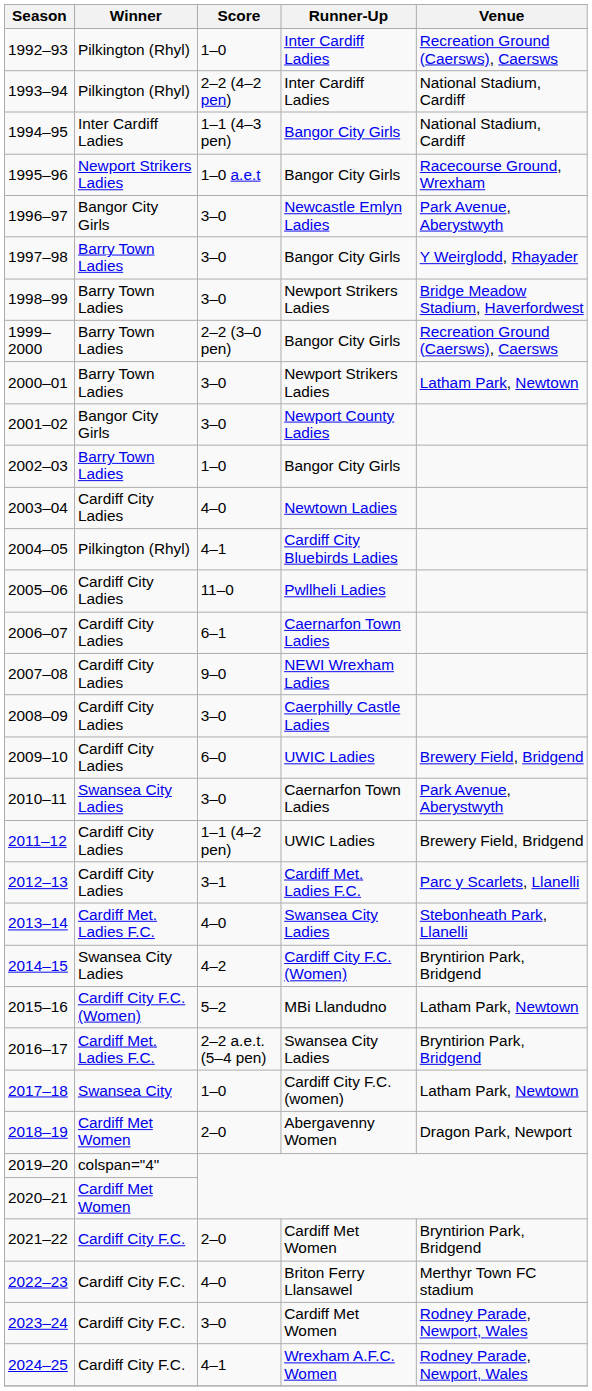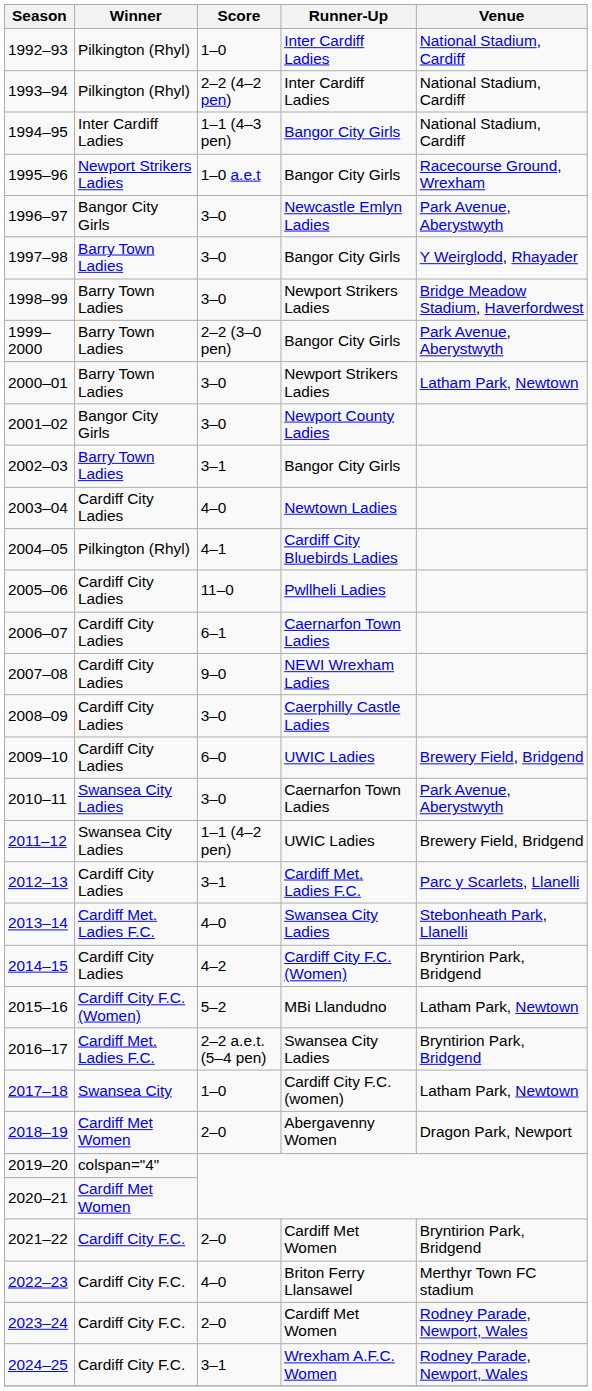(489, 49) Recreation Ground (Caersws), Caersws -> (480, 49) National Stadium, Cardiff
(489, 341) Recreation Ground (Caersws), Caersws -> (465, 341) Park Avenue, Aberystwyth
(213, 466) 1–0 -> (213, 466) 3–1
(116, 840) Cardiff City Ladies -> (125, 840) Swansea City Ladies
(125, 965) Swansea City Ladies -> (116, 965) Cardiff City Ladies
(213, 1323) 3–0 -> (213, 1323) 2–0
(213, 1364) 4–1 -> (213, 1364) 3–1
